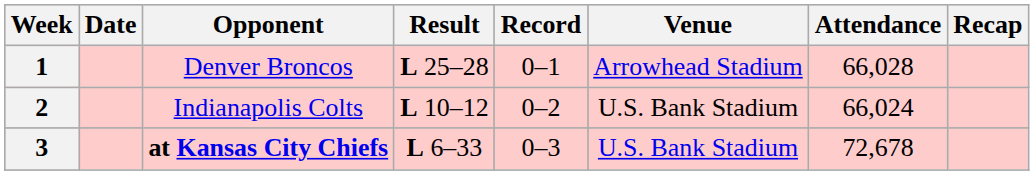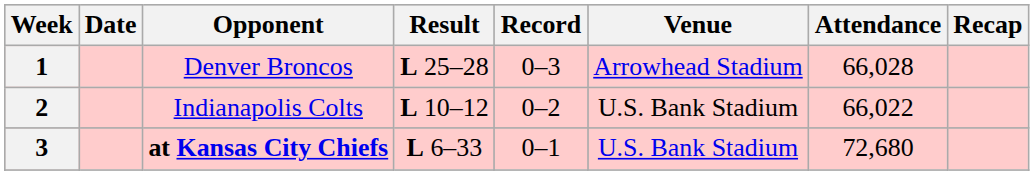(541, 66) 0–1 -> (541, 66) 0–3
(878, 107) 66,024 -> (878, 107) 66,022
(541, 148) 0–3 -> (541, 148) 0–1
(878, 148) 72,678 -> (878, 148) 72,680
